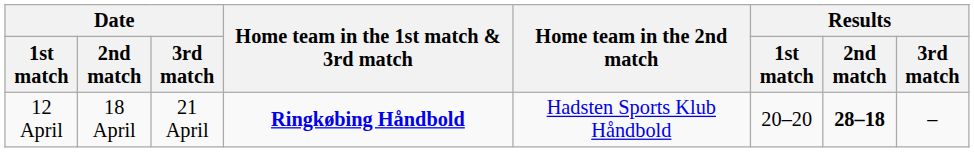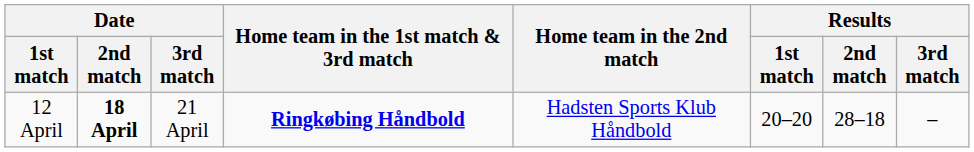(114, 119) normal -> (114, 119) bold
(860, 119) bold -> (860, 119) normal
